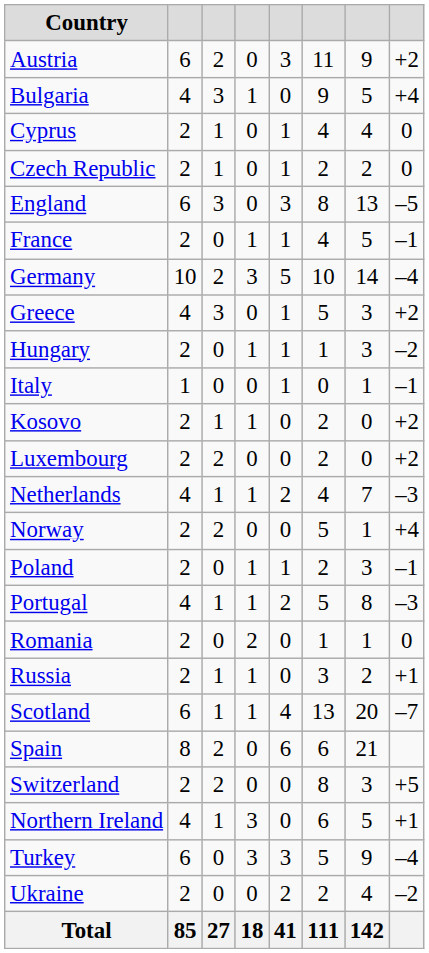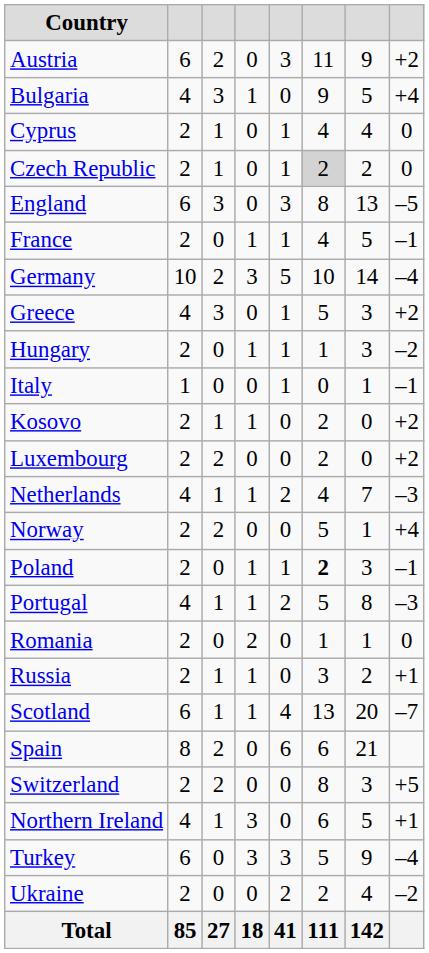(323, 167) no background -> (323, 167) lightgrey background
(323, 566) normal -> (323, 566) bold
